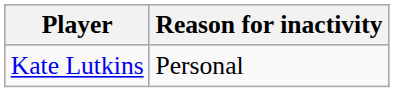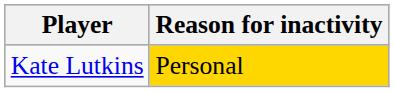(200, 65) no background -> (200, 65) gold background
